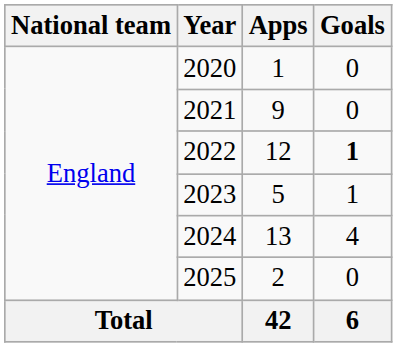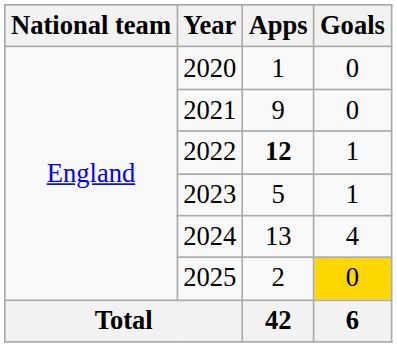(278, 151) normal -> (278, 151) bold
(352, 151) bold -> (352, 151) normal
(352, 278) no background -> (352, 278) gold background
